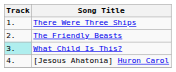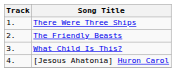(11, 49) paleturquoise background -> (11, 49) no background
